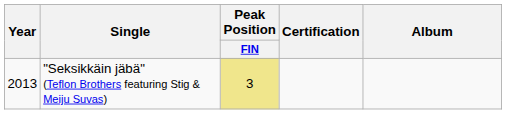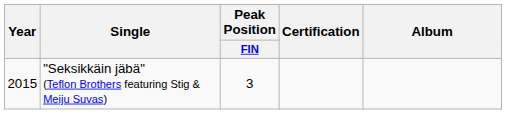(22, 83) 2013 -> (22, 83) 2015
(250, 83) khaki background -> (250, 83) no background
